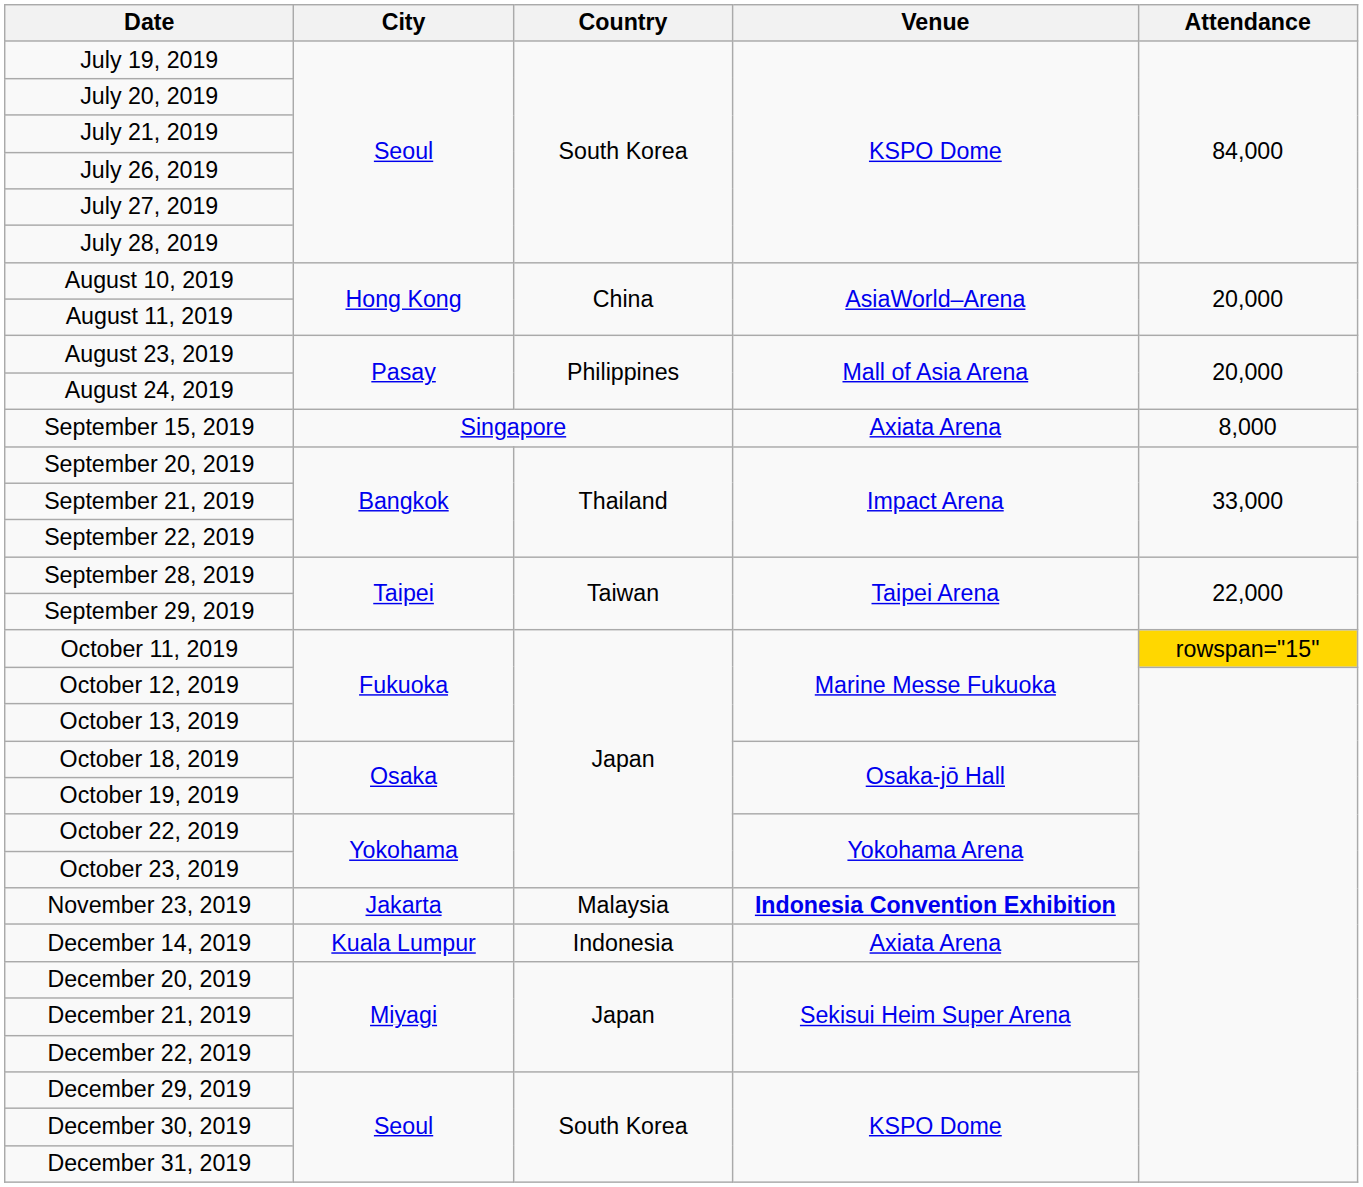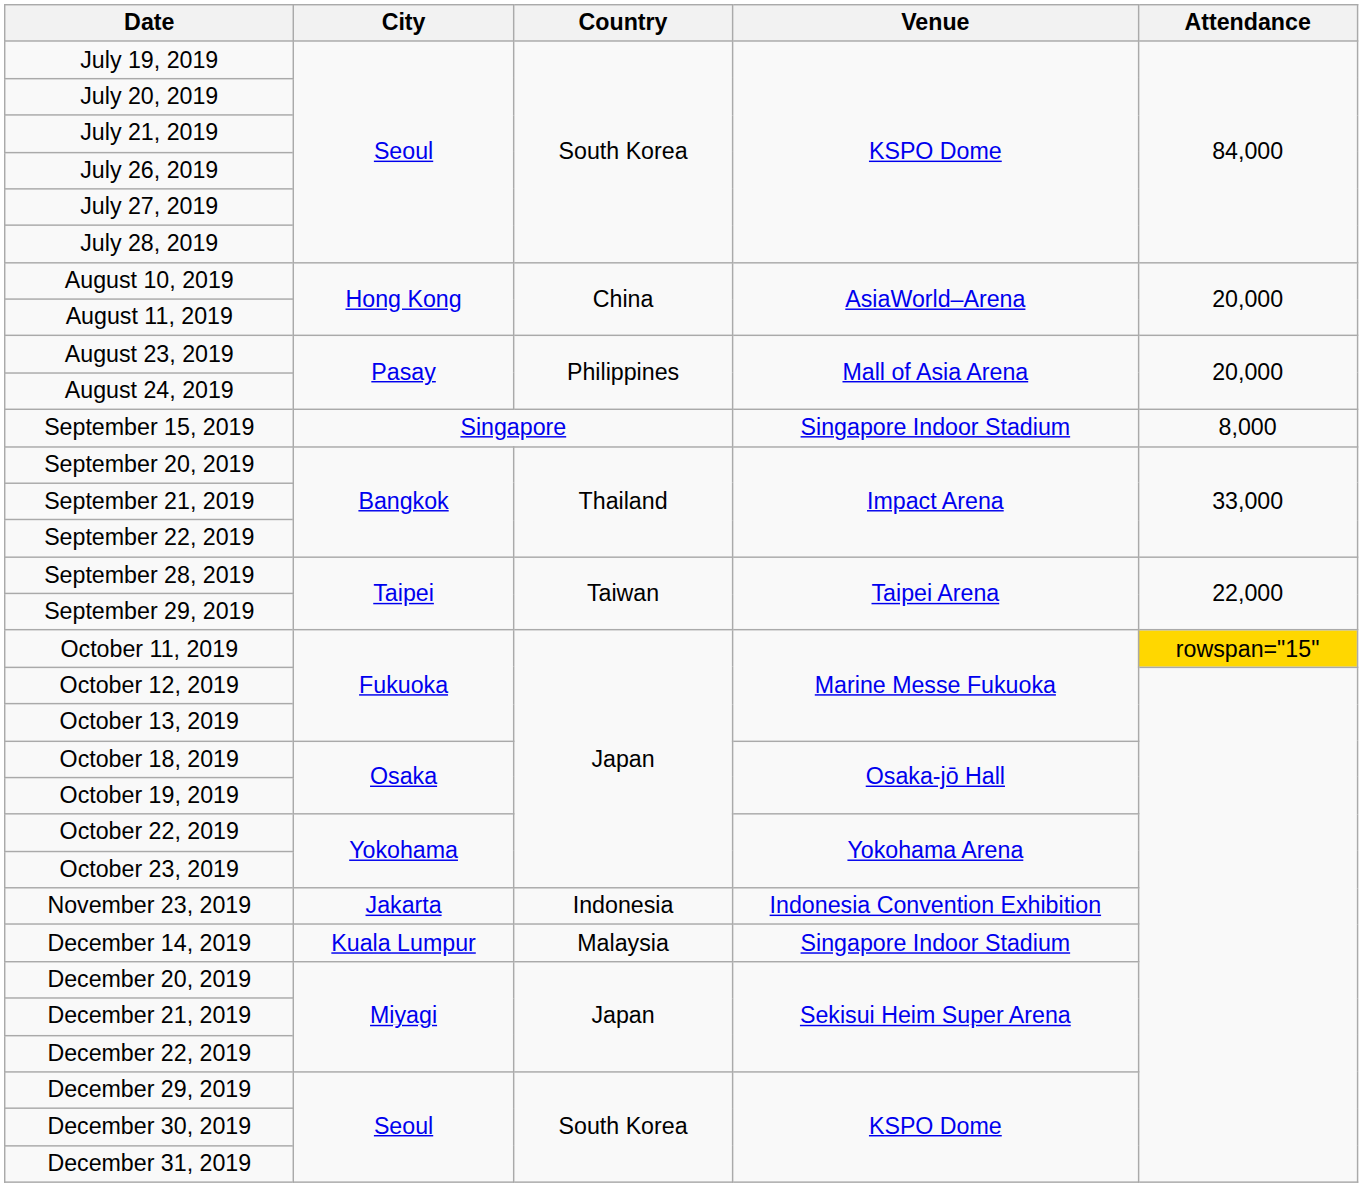(935, 427) Axiata Arena -> (935, 427) Singapore Indoor Stadium
(623, 905) Malaysia -> (623, 905) Indonesia
(935, 905) bold -> (935, 905) normal
(623, 942) Indonesia -> (623, 942) Malaysia
(935, 942) Axiata Arena -> (935, 942) Singapore Indoor Stadium
